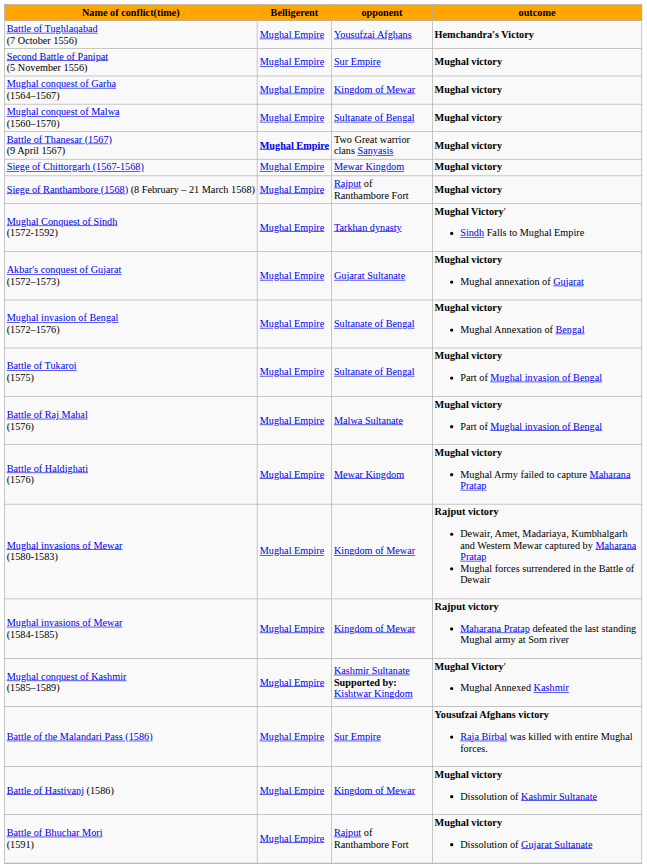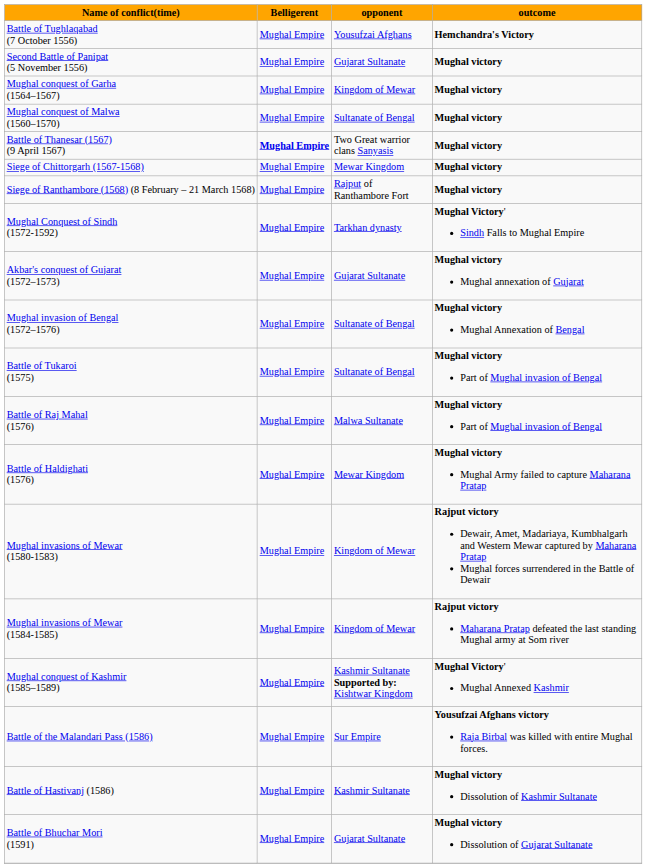(357, 62) Sur Empire -> (370, 62) Gujarat Sultanate
(375, 790) Kingdom of Mewar -> (372, 790) Kashmir Sultanate
(371, 838) Rajput of Ranthambore Fort -> (370, 838) Gujarat Sultanate
